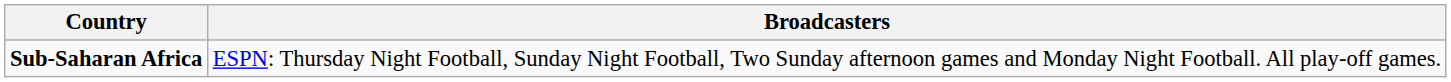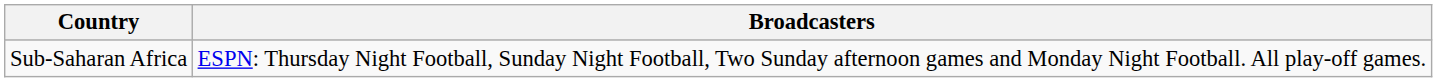(106, 58) bold -> (99, 58) normal
